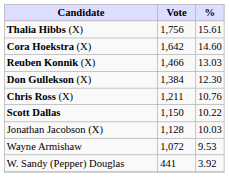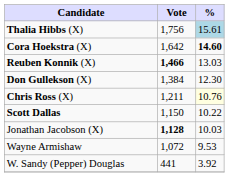(210, 29) no background -> (210, 29) lightblue background
(210, 46) normal -> (210, 46) bold
(172, 63) normal -> (172, 63) bold
(210, 96) no background -> (210, 96) lightyellow background
(172, 130) normal -> (172, 130) bold
